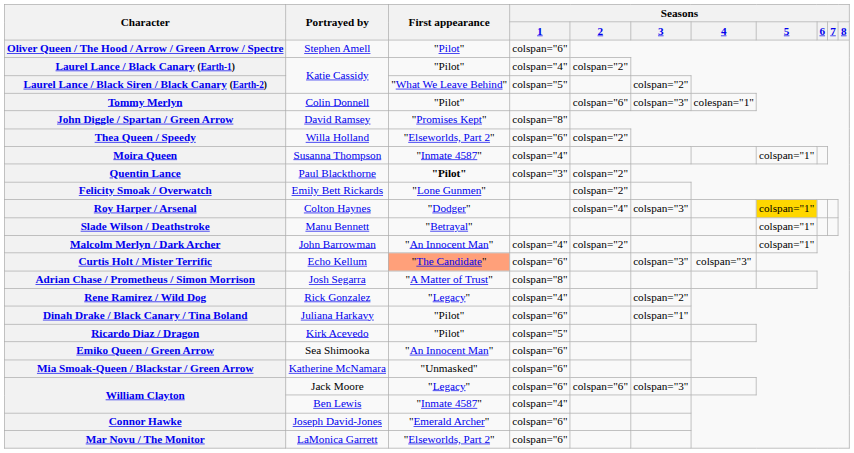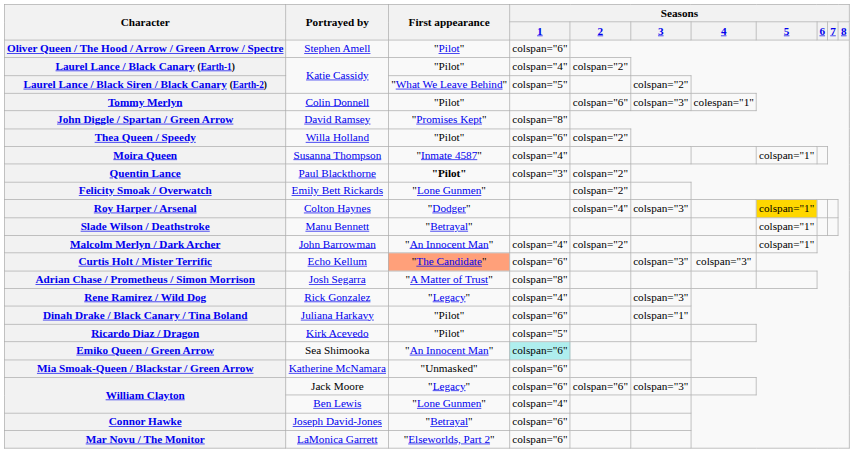(449, 137) "Elseworlds, Part 2" -> (449, 137) "Pilot"
(661, 297) colspan="2" -> (661, 297) colspan="3"
(540, 350) no background -> (540, 350) paleturquoise background
(449, 404) "Inmate 4587" -> (449, 404) "Lone Gunmen"
(449, 421) "Emerald Archer" -> (449, 421) "Betrayal"
